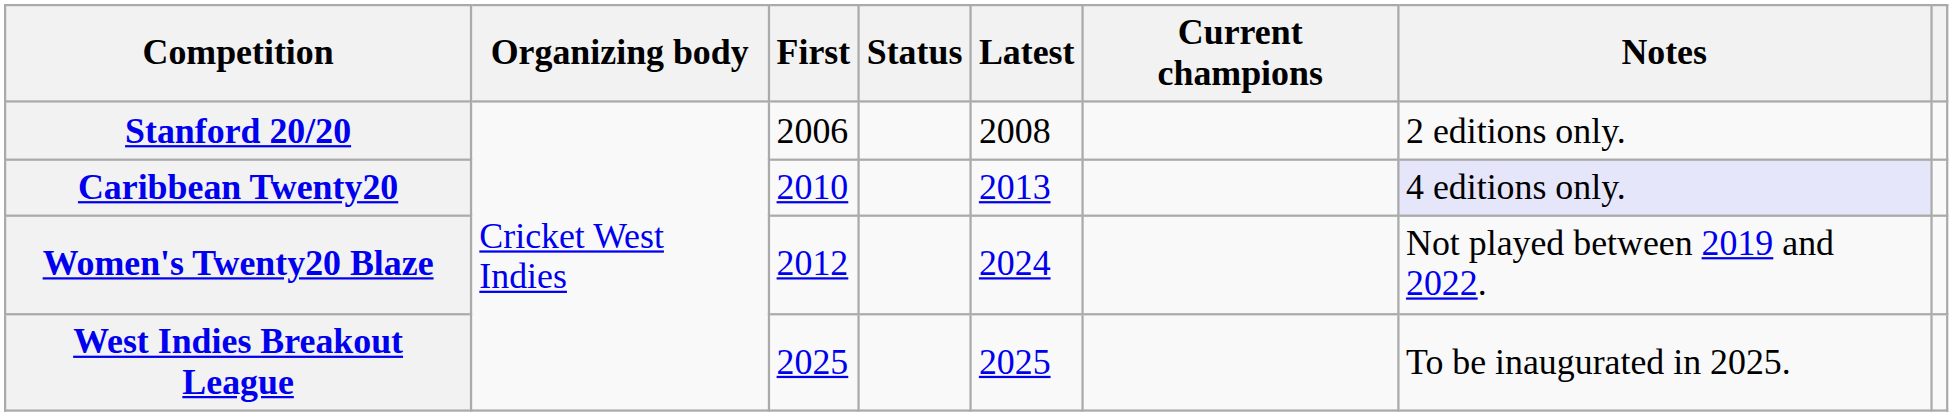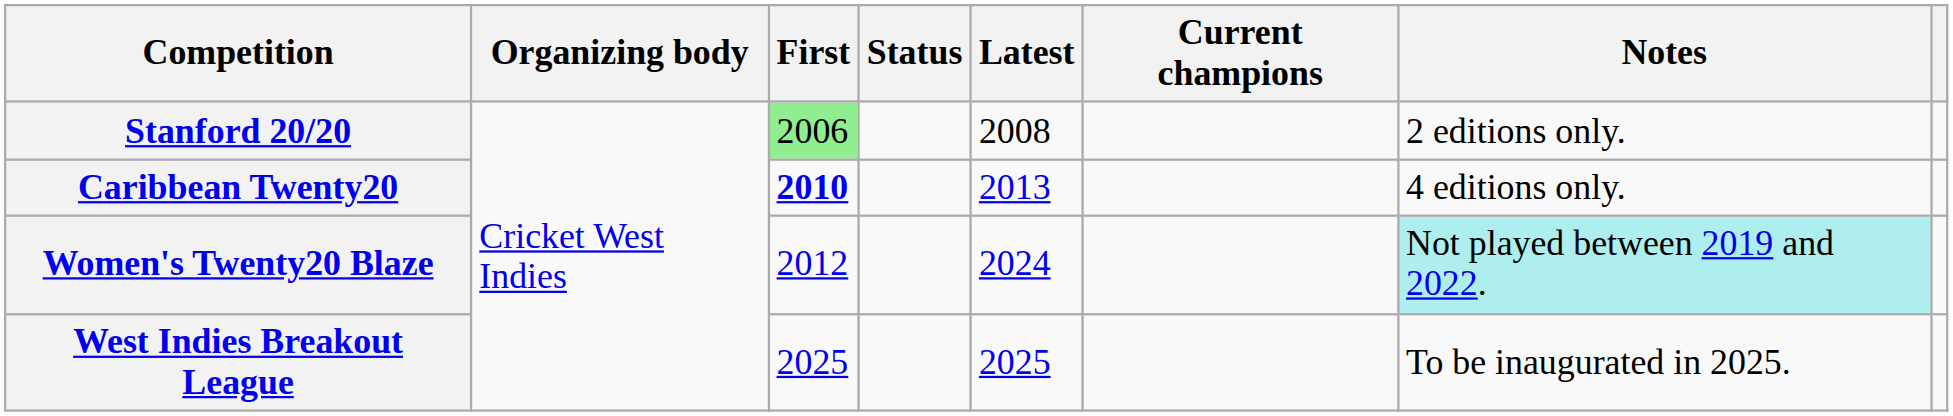(812, 130) no background -> (812, 130) lightgreen background
(812, 186) normal -> (812, 186) bold
(1516, 186) lavender background -> (1516, 186) no background
(1620, 263) no background -> (1620, 263) paleturquoise background
